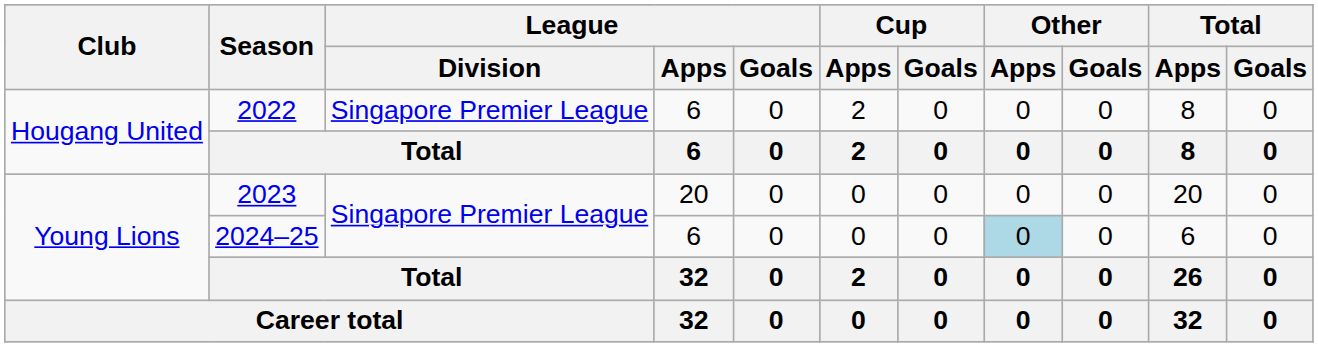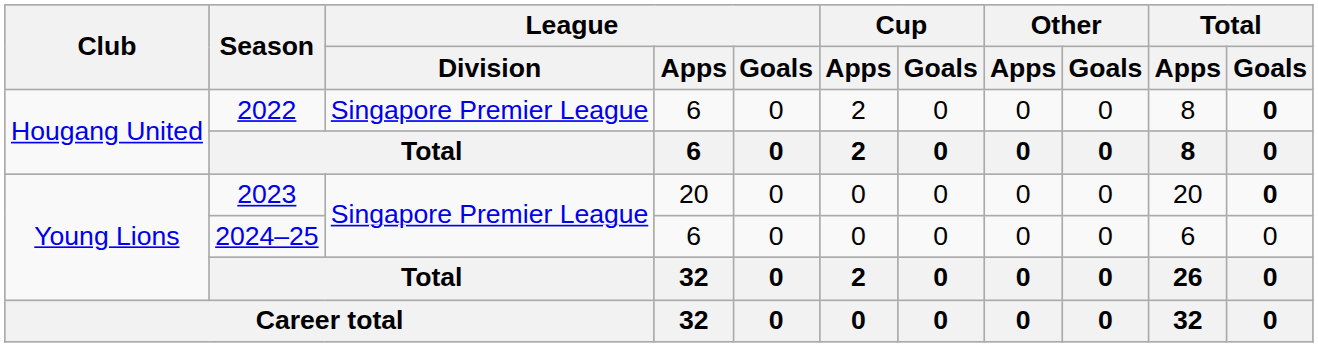(1270, 109) normal -> (1270, 109) bold
(1270, 194) normal -> (1270, 194) bold
(1023, 236) lightblue background -> (1023, 236) no background
